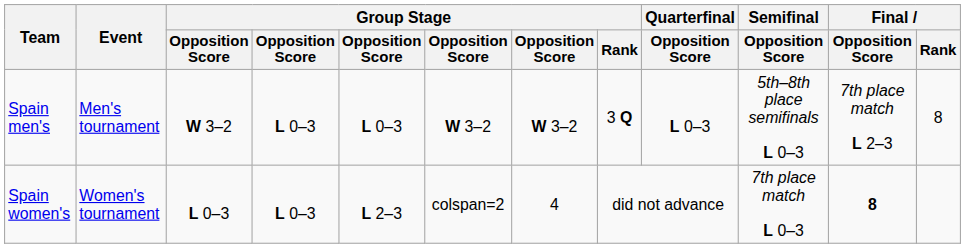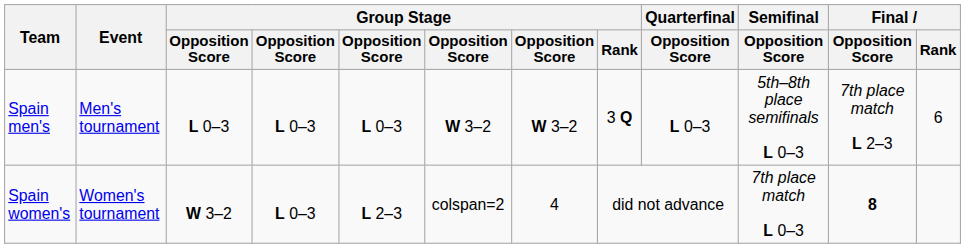(209, 127) W 3–2 -> (209, 127) L 0–3
(938, 118) 8 -> (938, 118) 6
(209, 213) L 0–3 -> (209, 213) W 3–2
